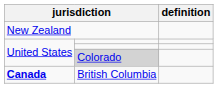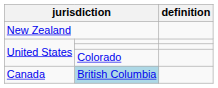(99, 57) lightgrey background -> (99, 57) no background
(26, 74) bold -> (26, 74) normal
(117, 74) no background -> (117, 74) lightblue background
